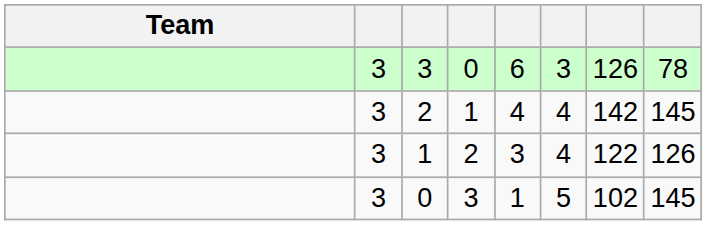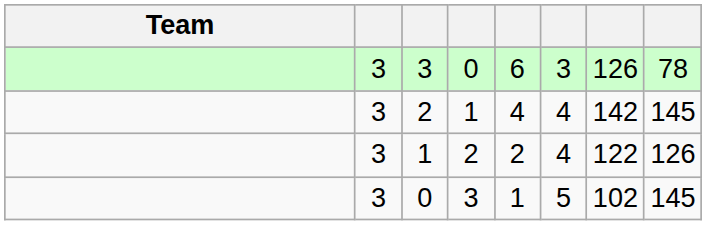(517, 154) 3 -> (517, 154) 2
